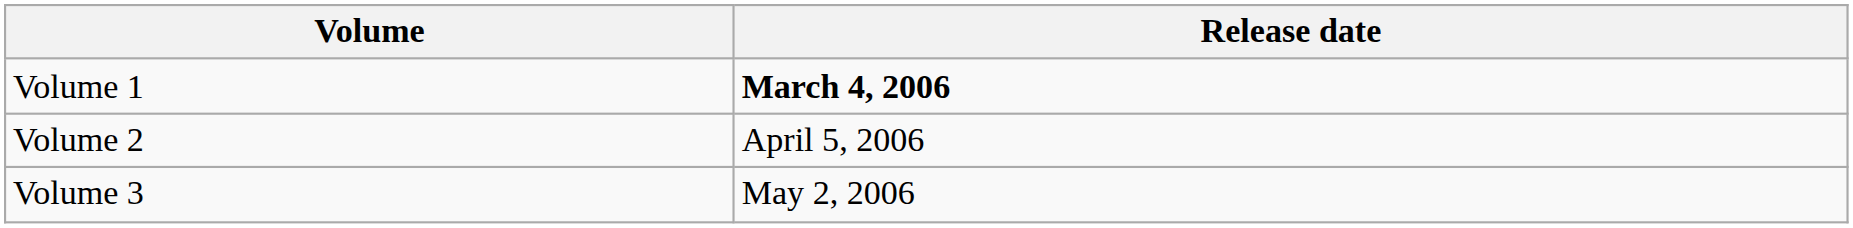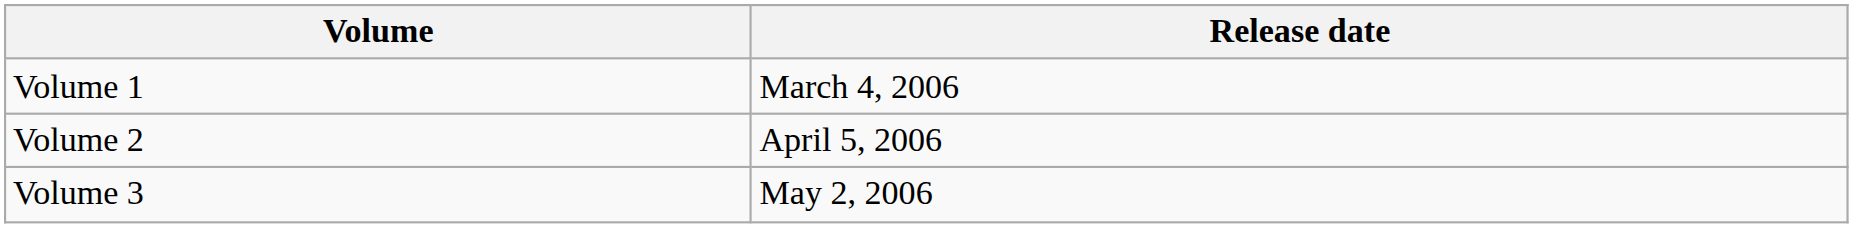(846, 85) bold -> (859, 85) normal
